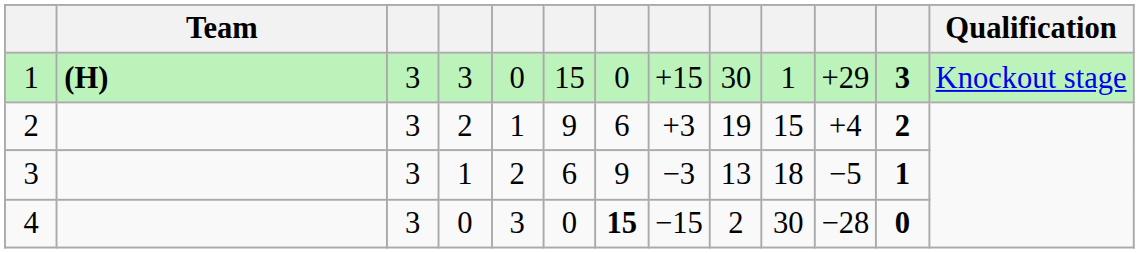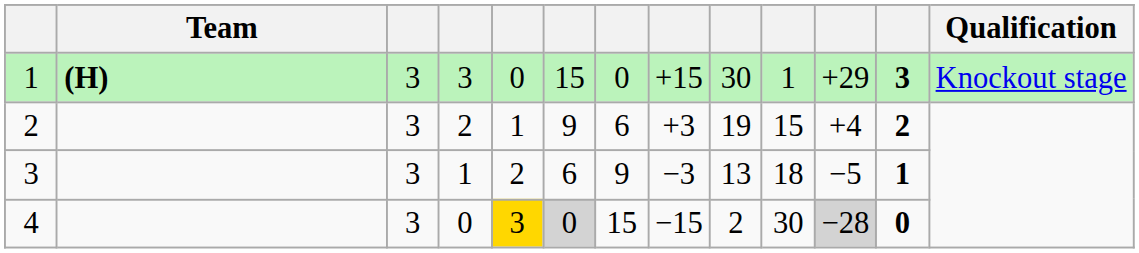(517, 222) no background -> (517, 222) gold background
(569, 222) no background -> (569, 222) lightgrey background
(622, 222) bold -> (622, 222) normal
(845, 222) no background -> (845, 222) lightgrey background
